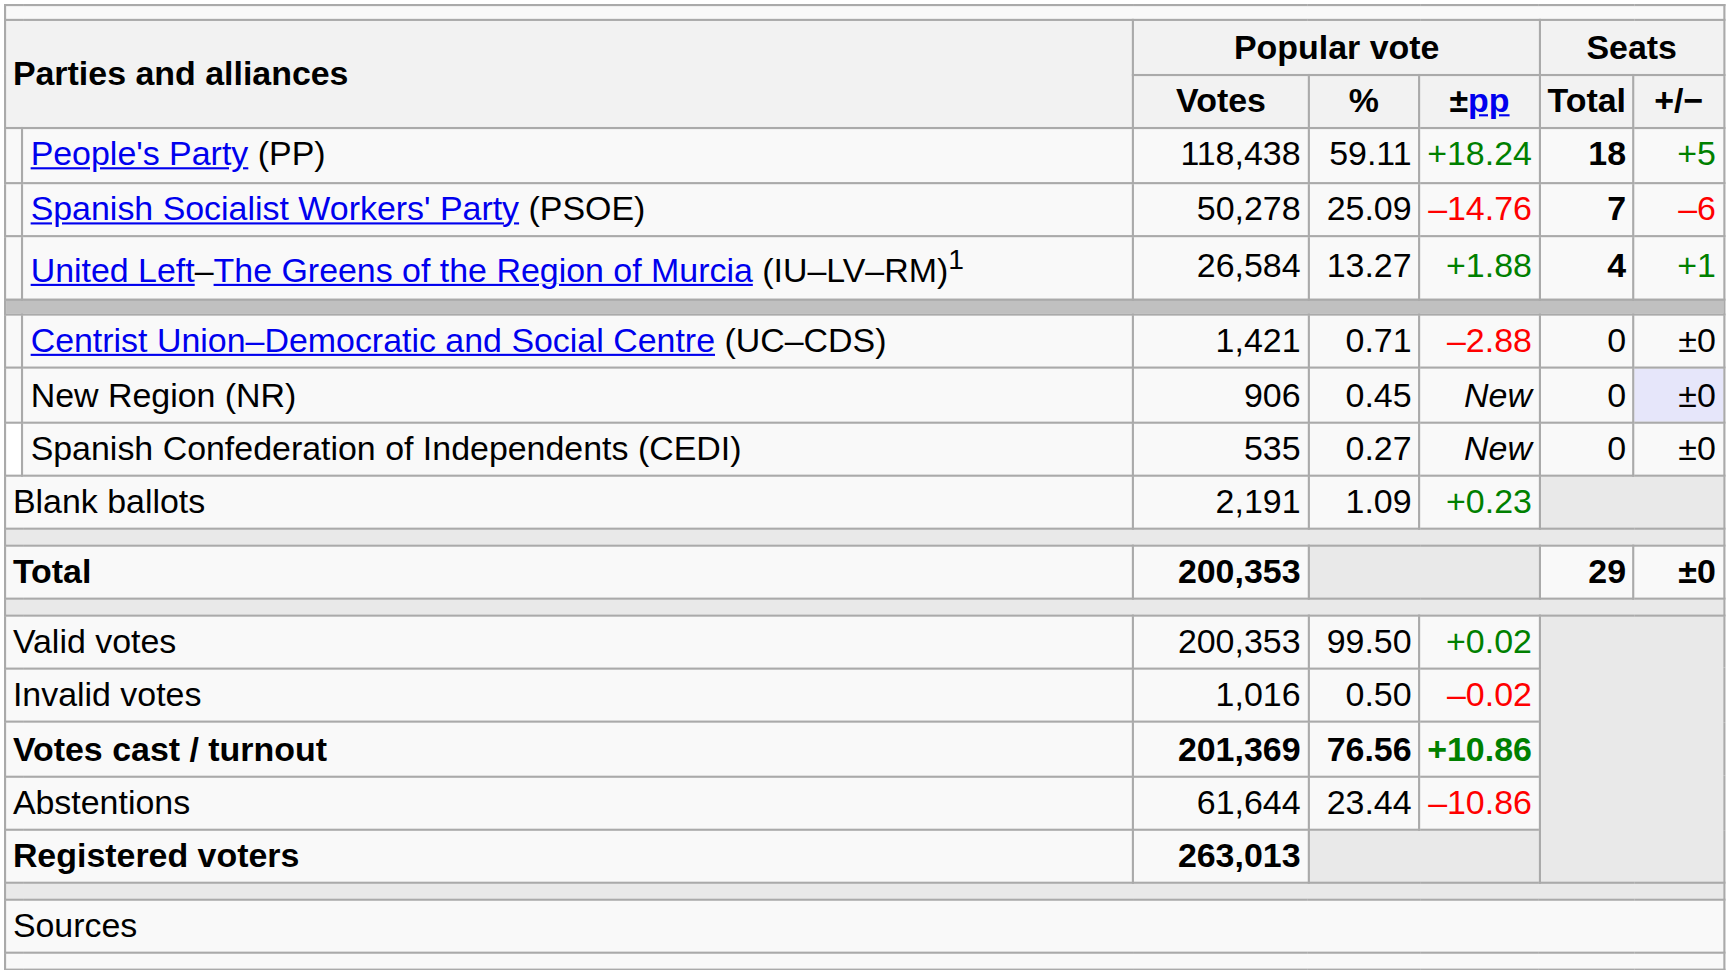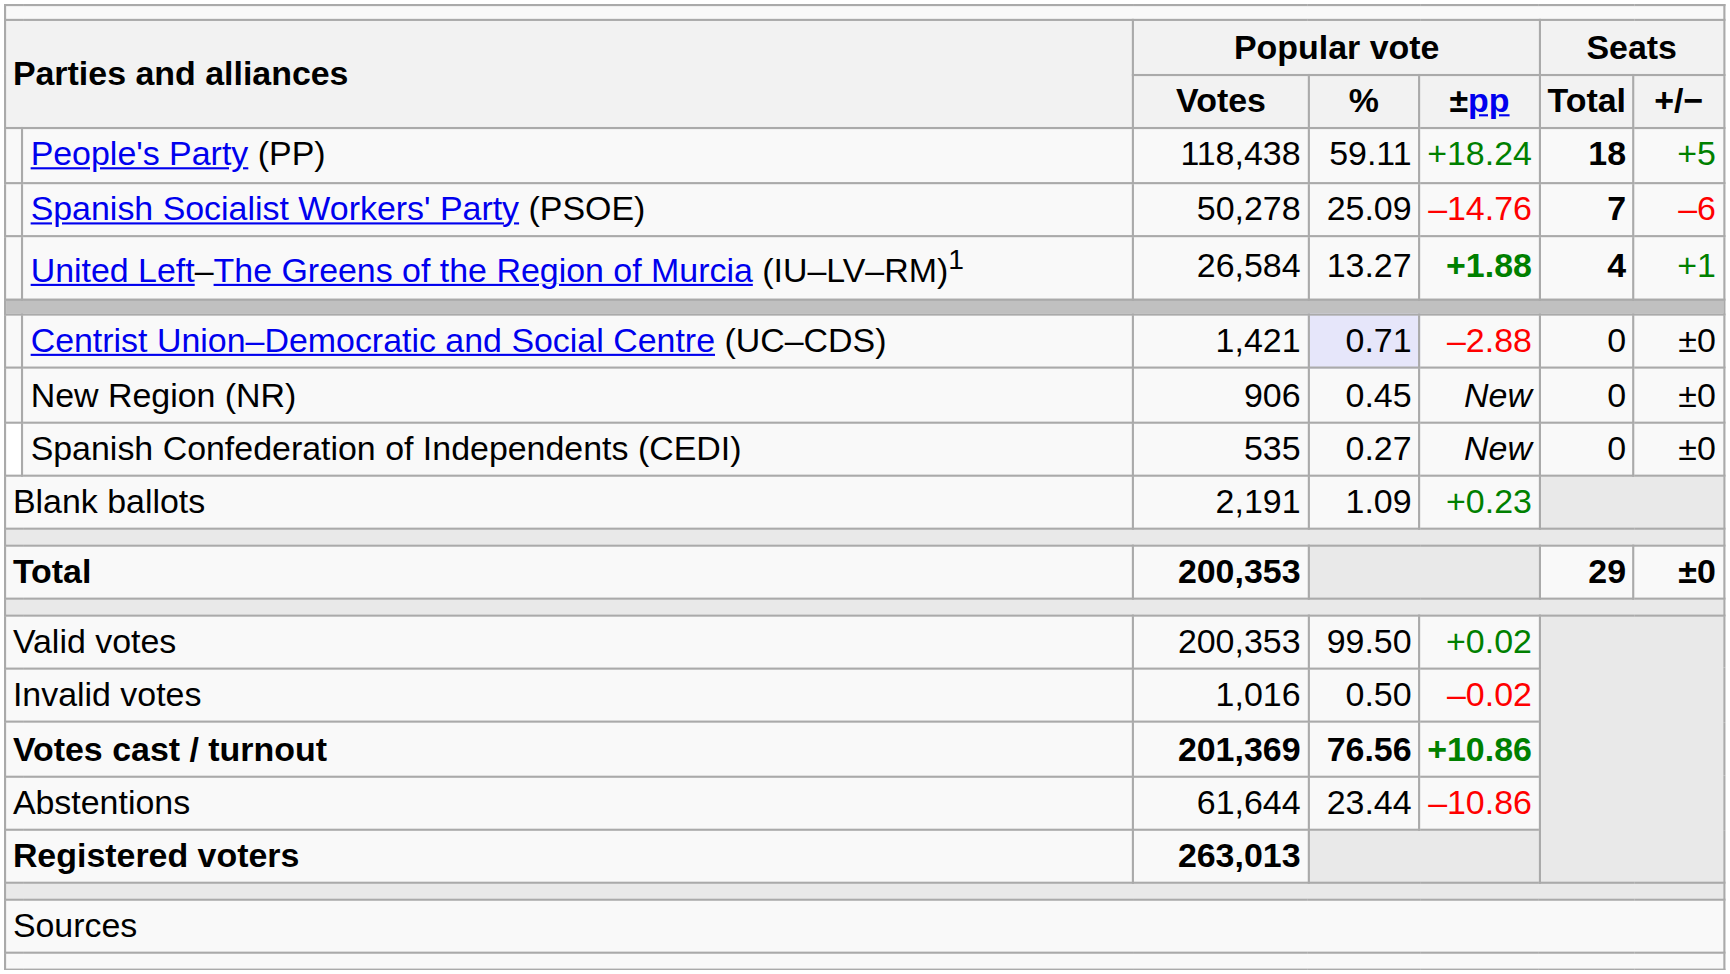(1489, 266) normal -> (1489, 266) bold
(1379, 340) no background -> (1379, 340) lavender background
(1697, 394) lavender background -> (1697, 394) no background
